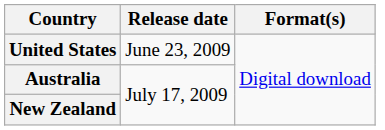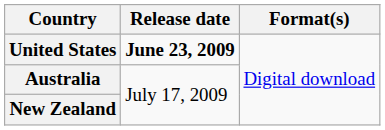(178, 49) normal -> (180, 49) bold
